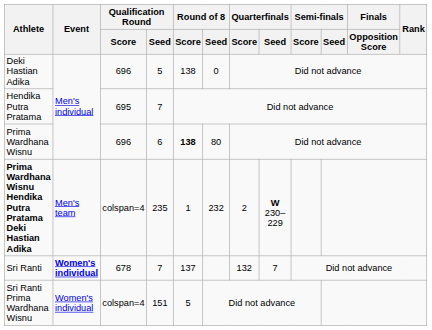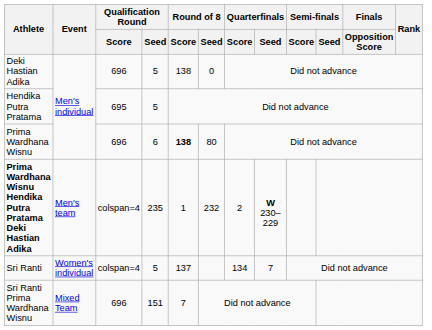(160, 107) 7 -> (155, 107) 5
(76, 268) bold -> (74, 268) normal
(123, 268) 678 -> (119, 268) colspan=4
(160, 268) 7 -> (155, 268) 5
(244, 268) 132 -> (240, 268) 134
(74, 303) Women's individual -> (67, 303) Mixed Team
(123, 303) colspan=4 -> (119, 303) 696
(188, 303) 5 -> (183, 303) 7
